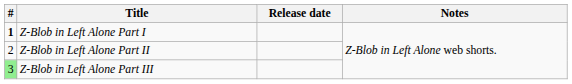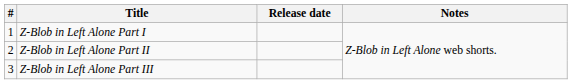(11, 32) bold -> (11, 32) normal
(11, 69) lightgreen background -> (11, 69) no background
